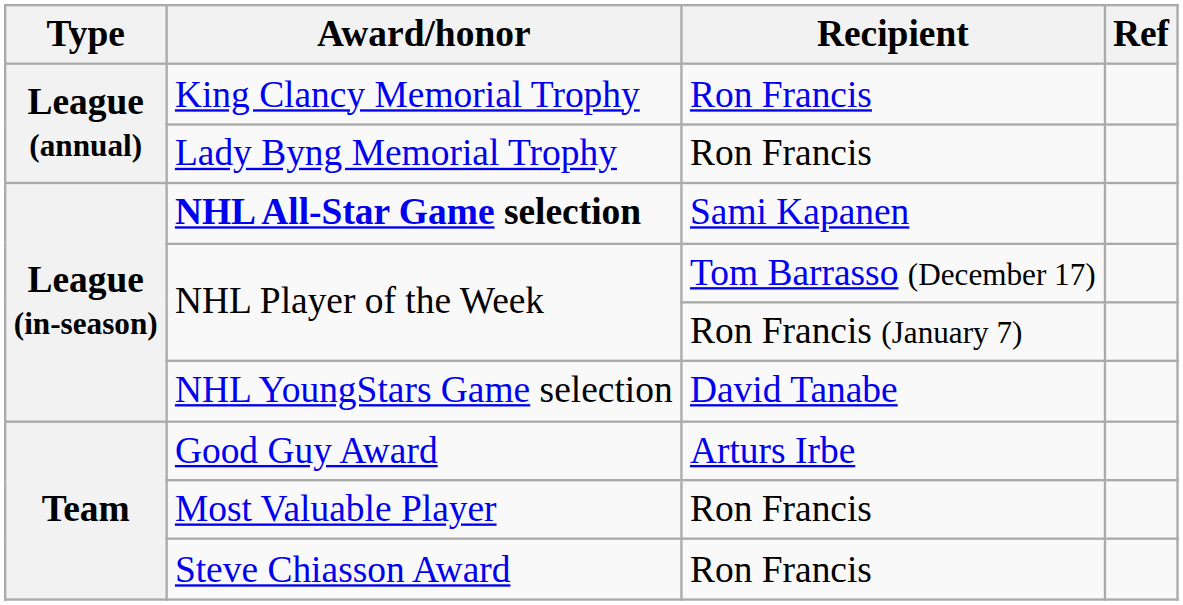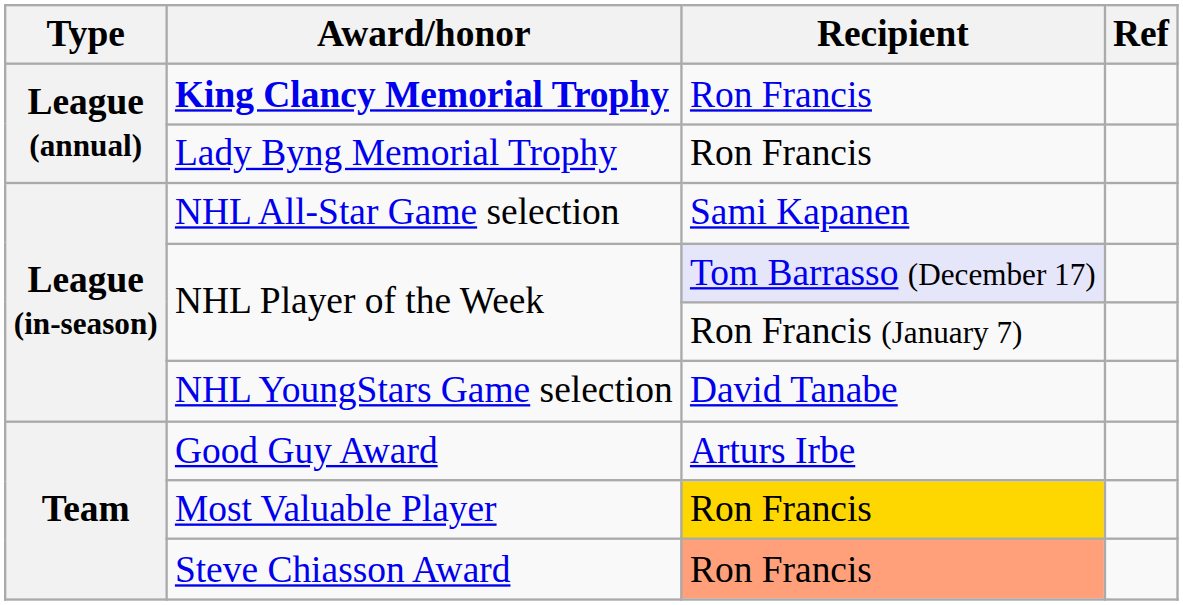(407, 93) normal -> (422, 93) bold
(408, 212) bold -> (397, 212) normal
(893, 271) no background -> (893, 271) lavender background
(781, 509) no background -> (781, 509) gold background
(781, 568) no background -> (781, 568) lightsalmon background
